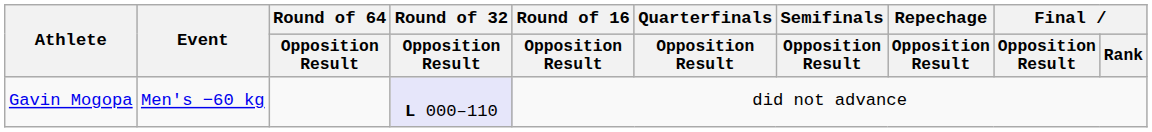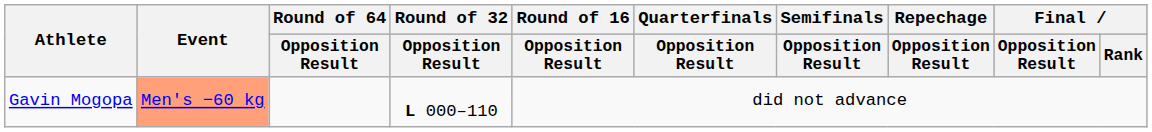(203, 101) no background -> (203, 101) lightsalmon background
(451, 112) lavender background -> (451, 112) no background
